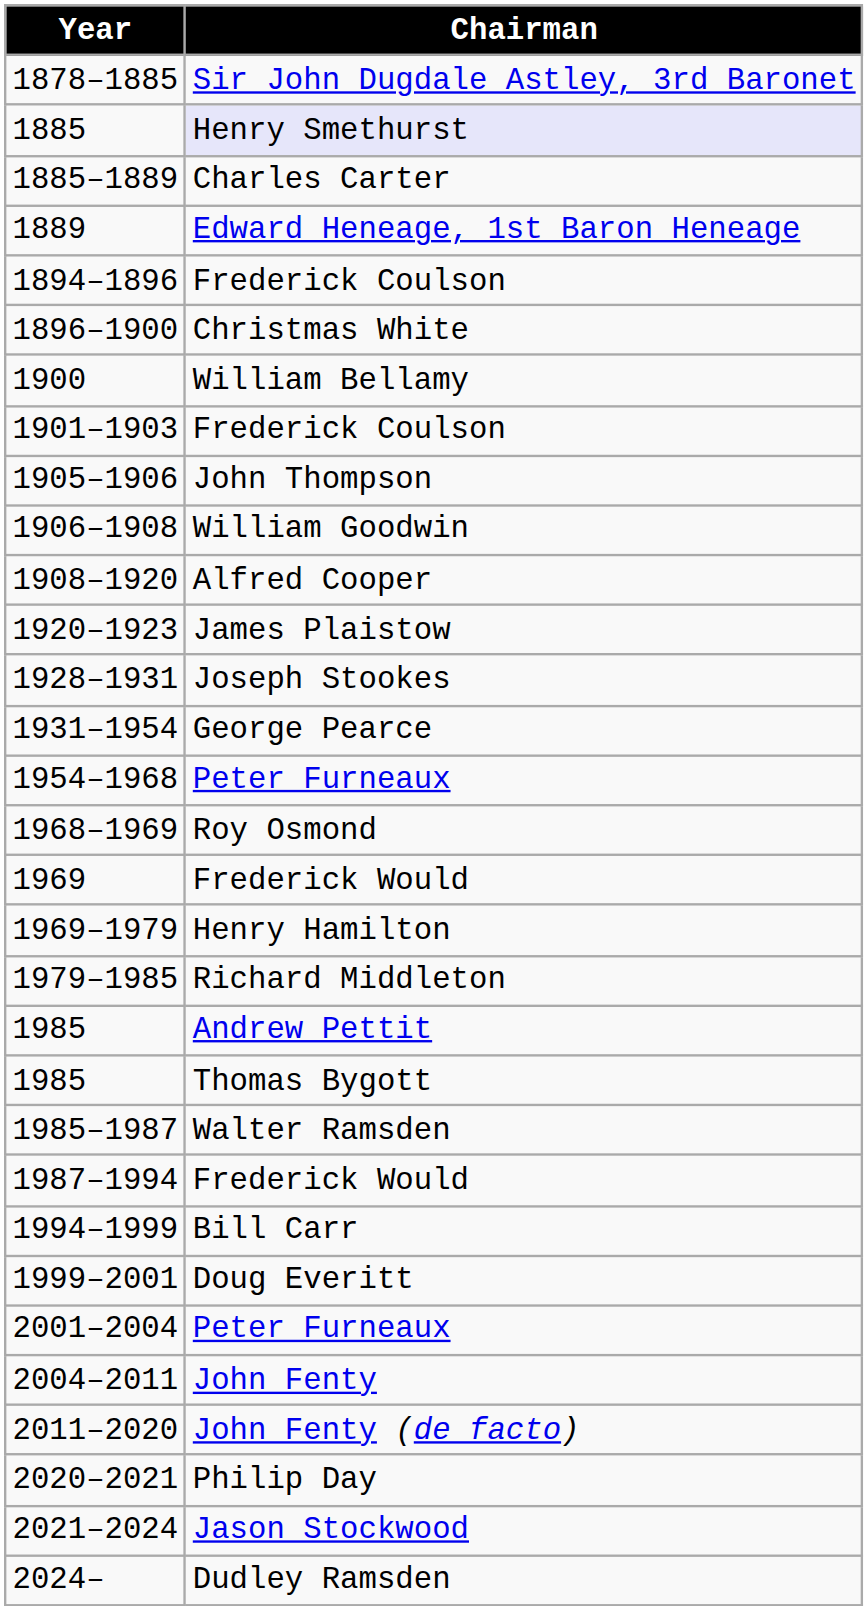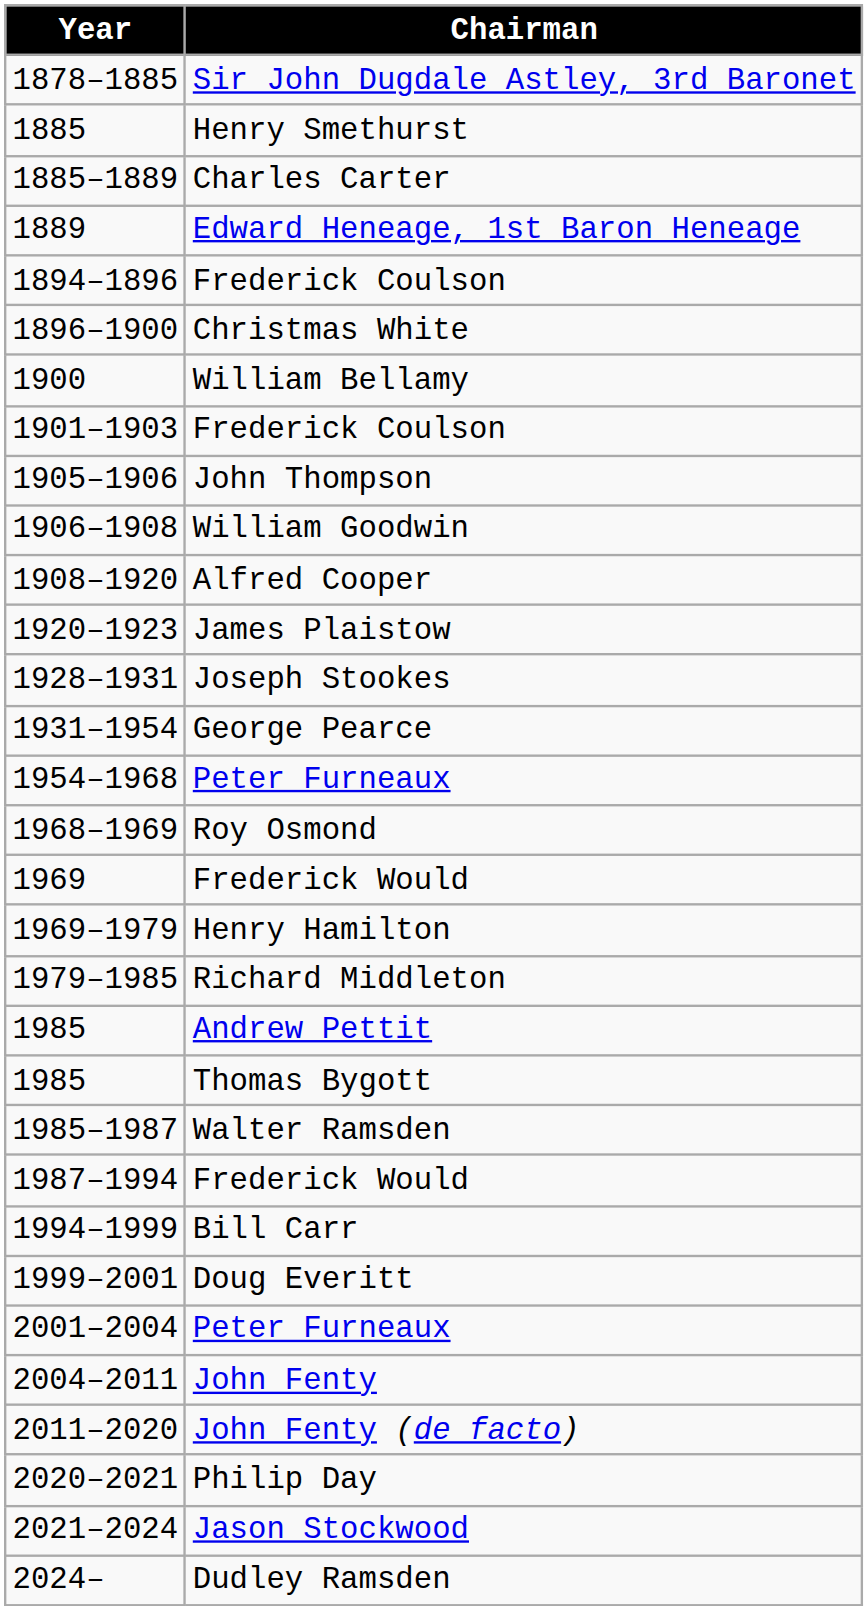(331, 130) lavender background -> (331, 130) no background
